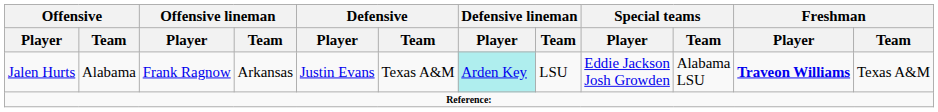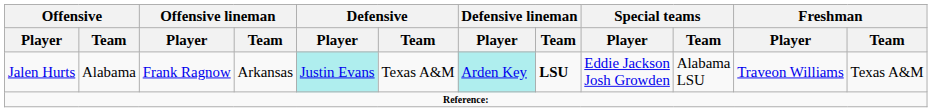(337, 71) no background -> (337, 71) paleturquoise background
(553, 71) normal -> (554, 71) bold
(794, 71) bold -> (791, 71) normal
